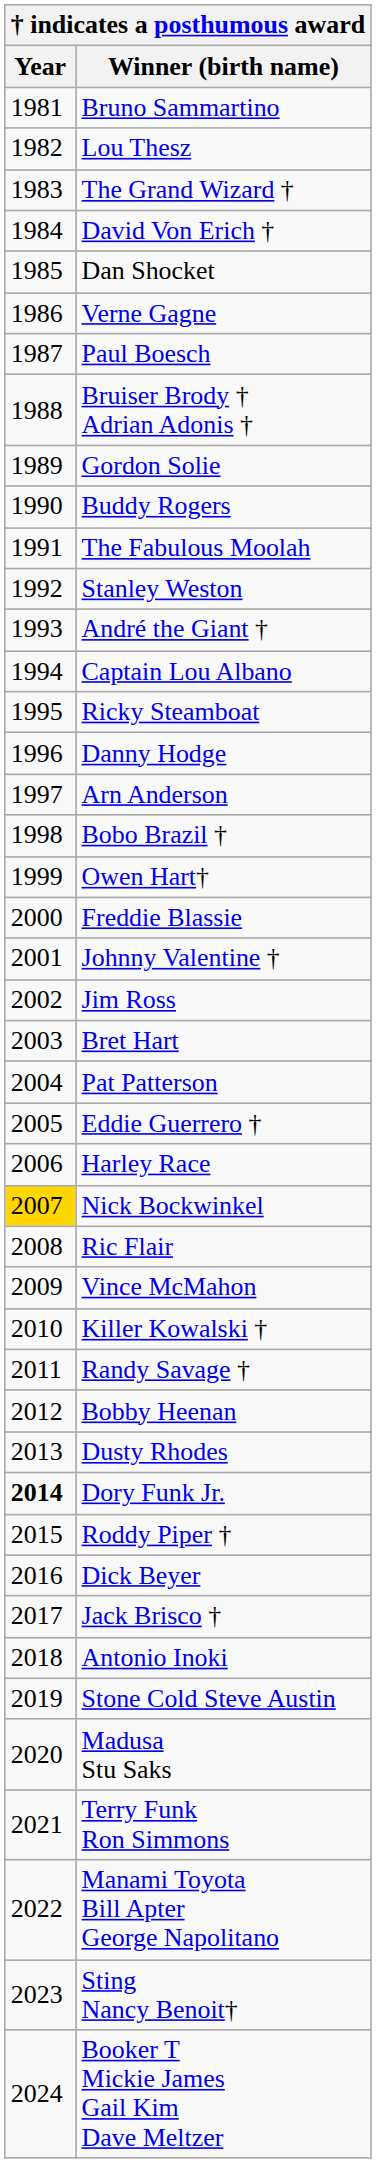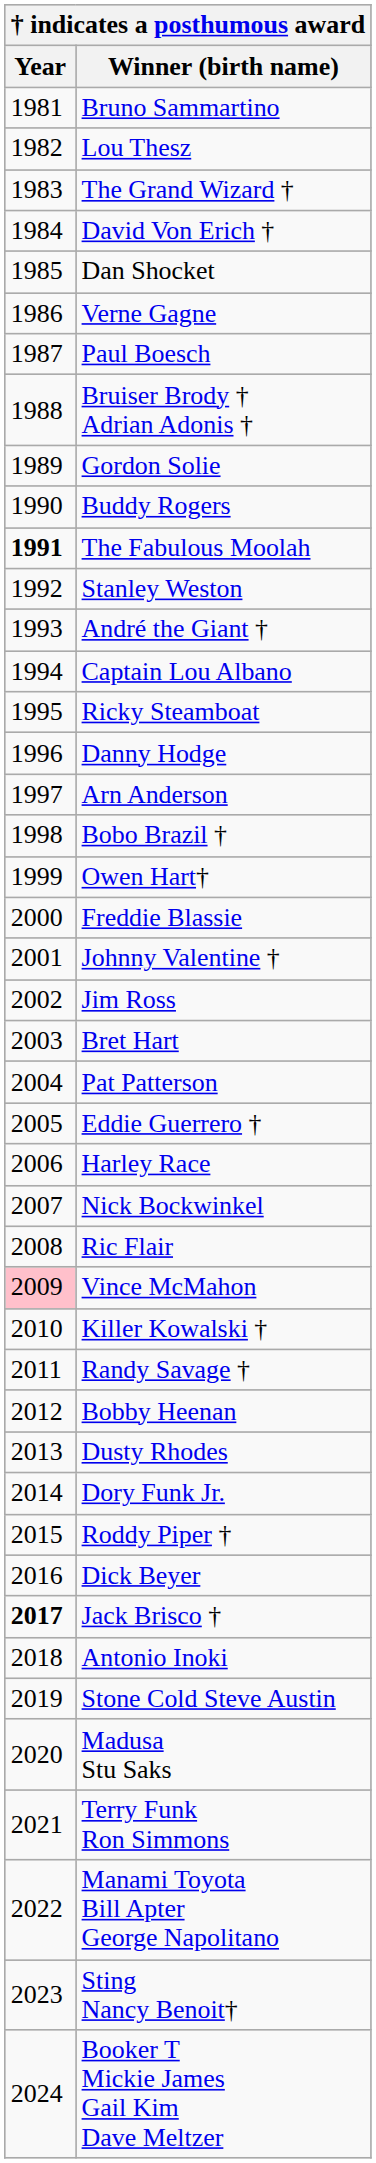(37, 547) normal -> (37, 547) bold
(37, 1205) gold background -> (37, 1205) no background
(37, 1287) no background -> (37, 1287) pink background
(37, 1492) bold -> (37, 1492) normal
(37, 1616) normal -> (37, 1616) bold
